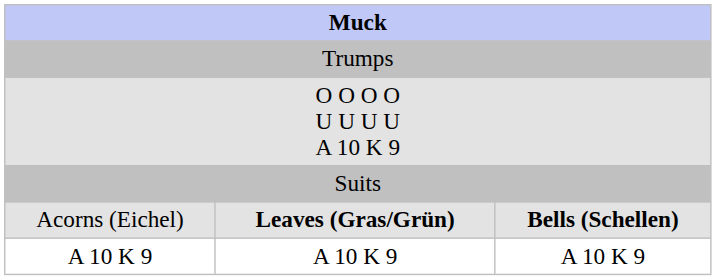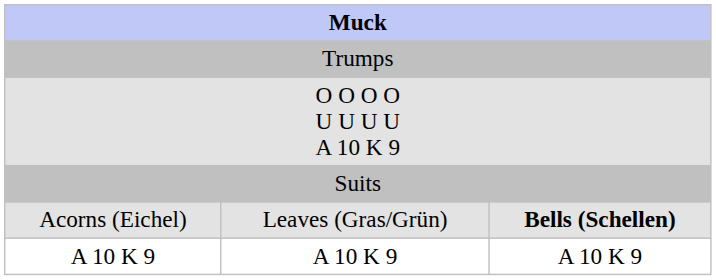(355, 219) bold -> (355, 219) normal
